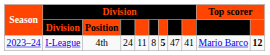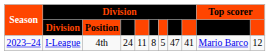(163, 43) bold -> (163, 43) normal
(257, 43) bold -> (257, 43) normal
